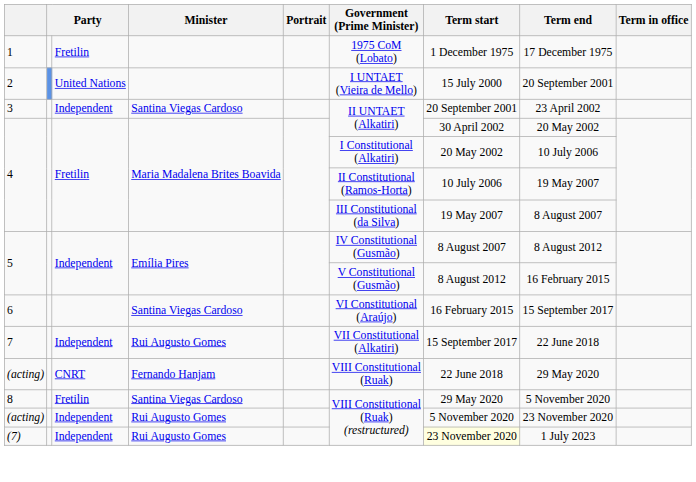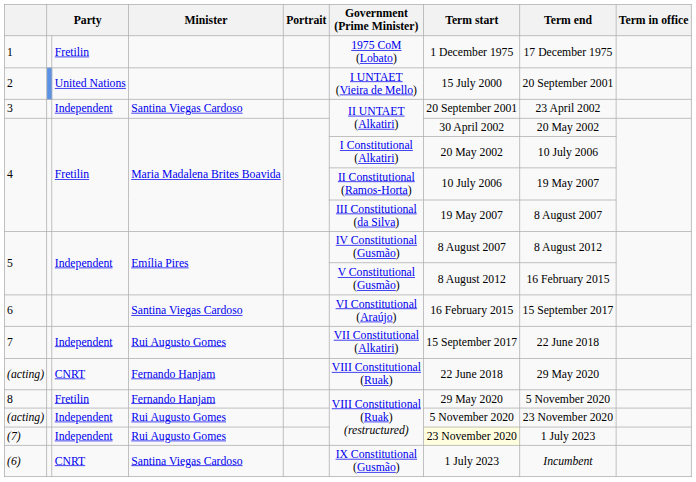(187, 399) Santina Viegas Cardoso -> (173, 399) Fernando Hanjam
+ row: (14, 461)
